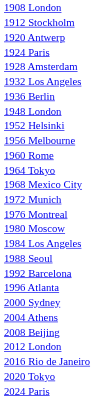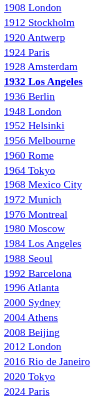(43, 81) normal -> (43, 81) bold
